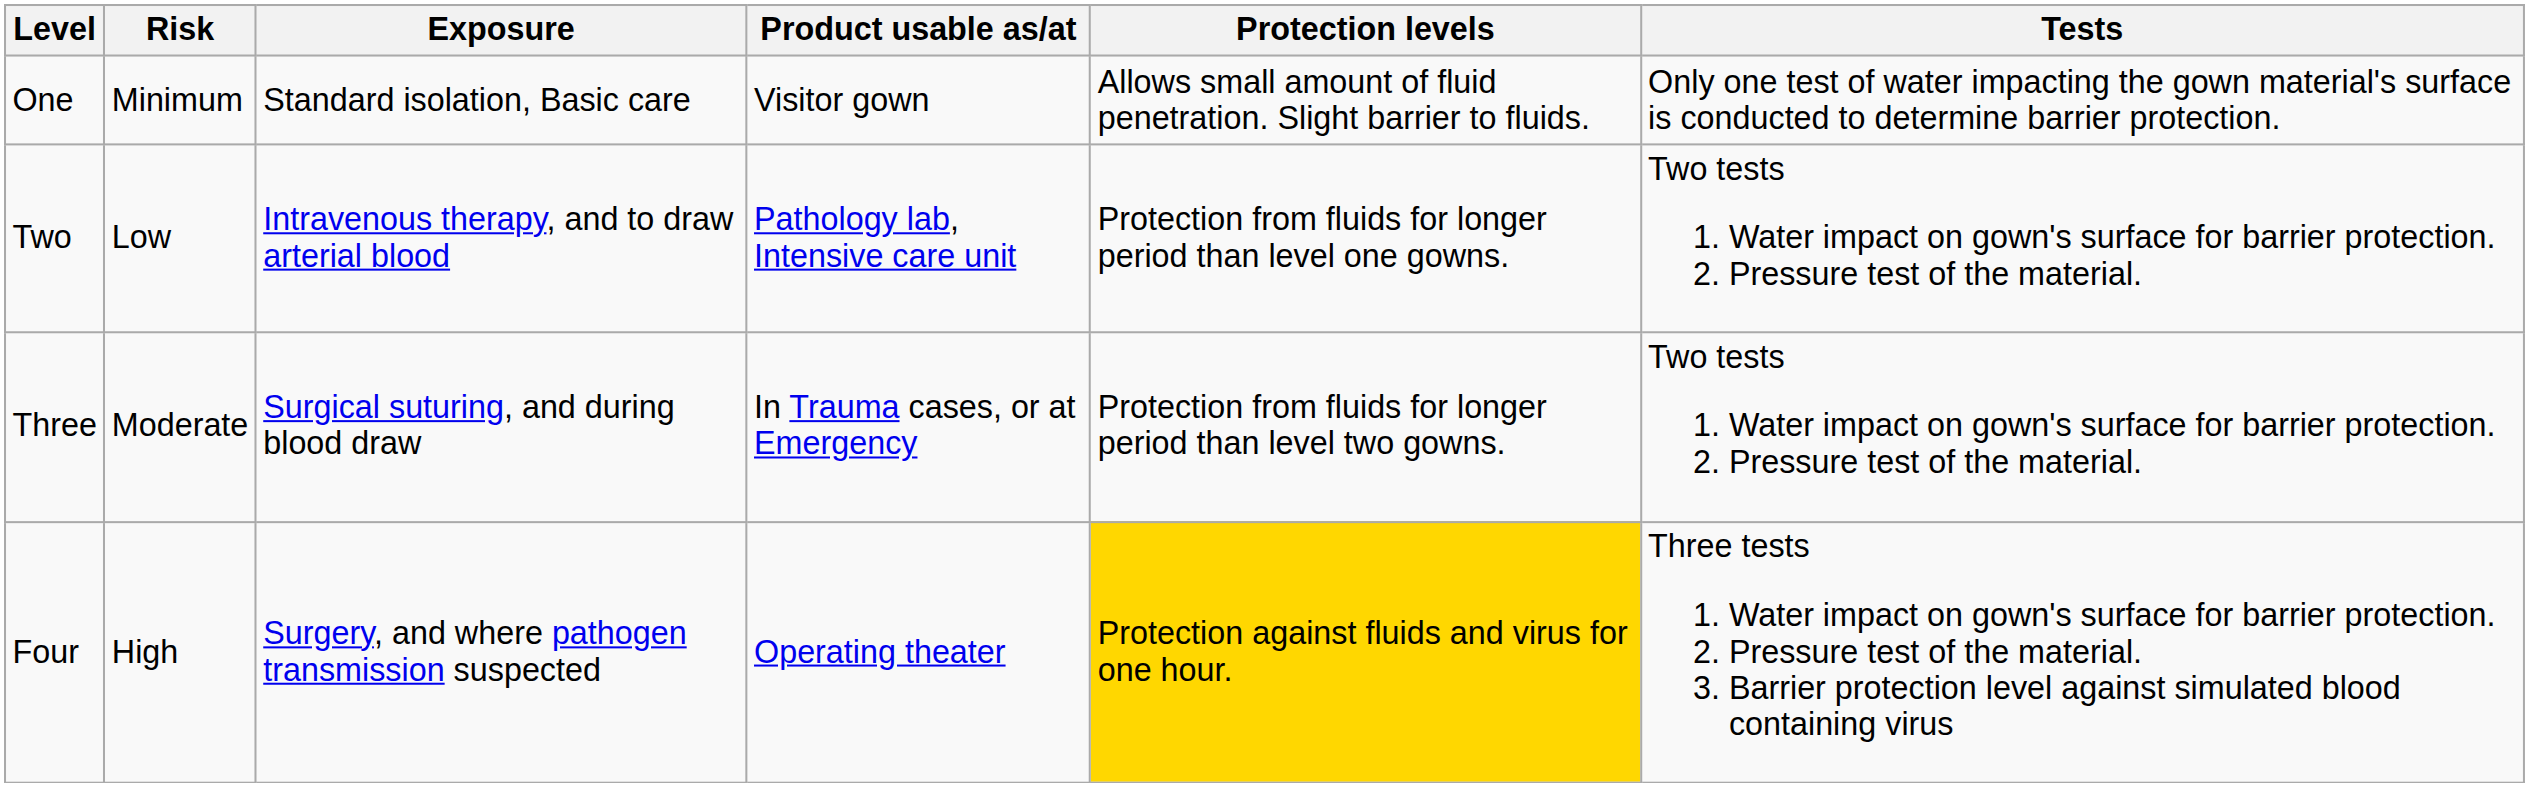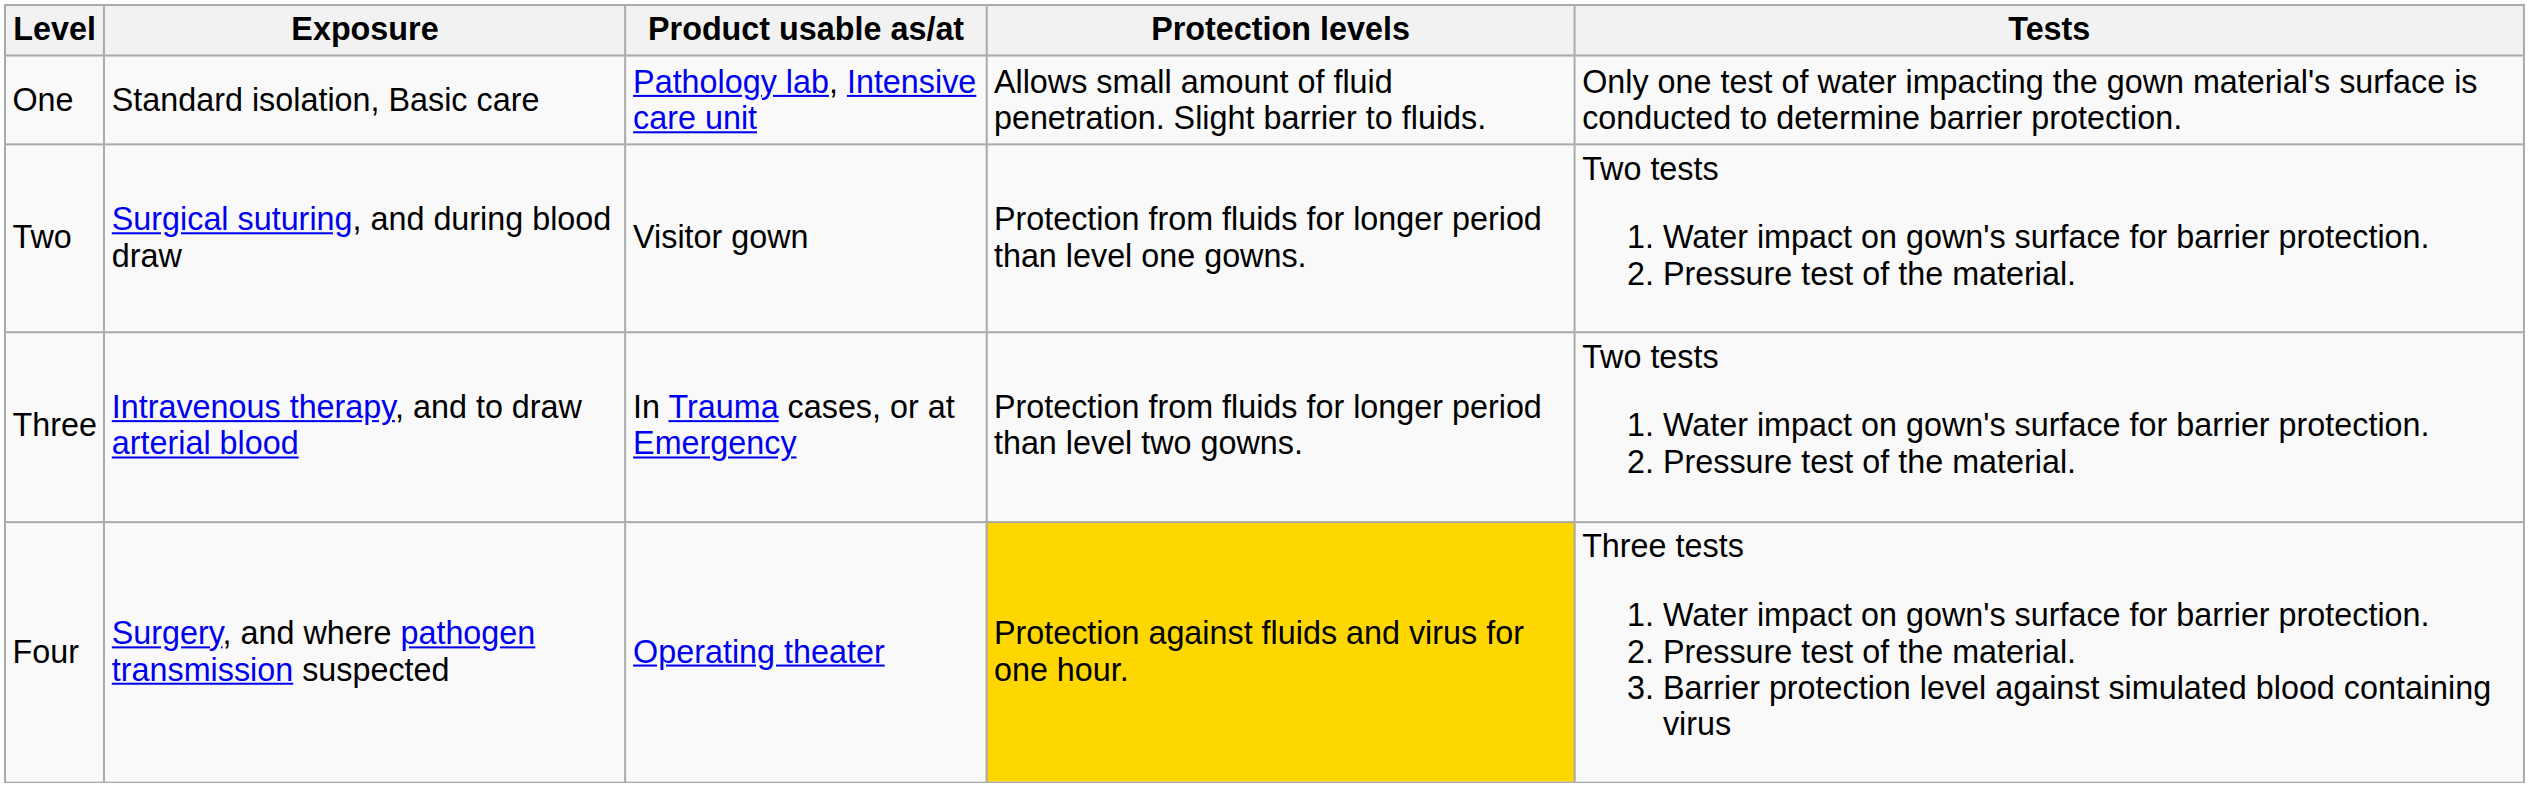- column: (180, 30)
(842, 99) Visitor gown -> (805, 99) Pathology lab, Intensive care unit
(498, 237) Intravenous therapy, and to draw arterial blood -> (362, 237) Surgical suturing, and during blood draw
(885, 237) Pathology lab, Intensive care unit -> (721, 237) Visitor gown
(469, 426) Surgical suturing, and during blood draw -> (347, 426) Intravenous therapy, and to draw arterial blood
